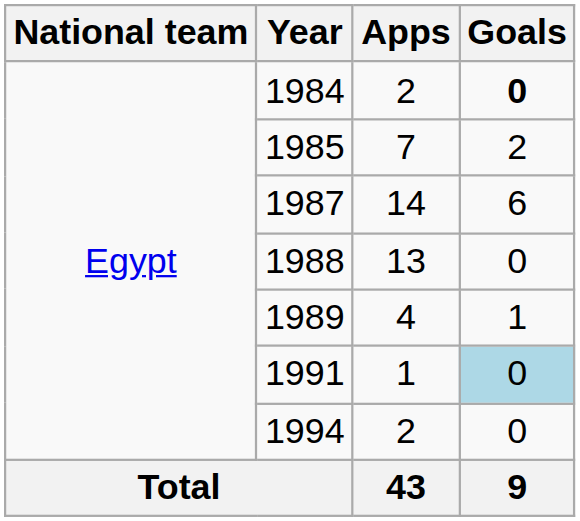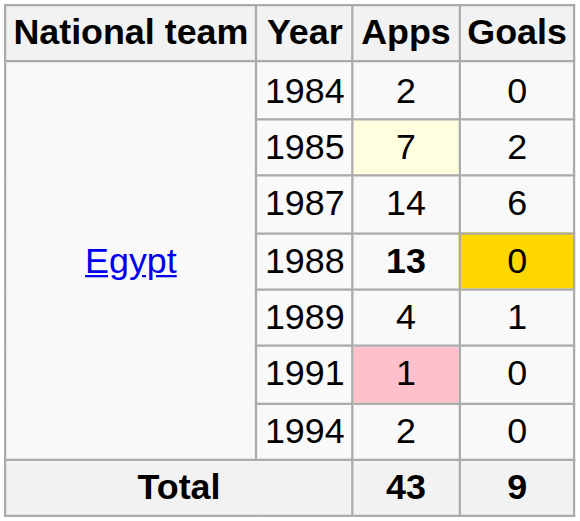(517, 89) bold -> (517, 89) normal
(406, 146) no background -> (406, 146) lightyellow background
(406, 260) normal -> (406, 260) bold
(517, 260) no background -> (517, 260) gold background
(406, 373) no background -> (406, 373) pink background
(517, 373) lightblue background -> (517, 373) no background
